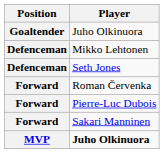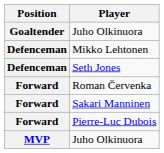(114, 103) Pierre-Luc Dubois -> (111, 103) Sakari Manninen
(111, 121) Sakari Manninen -> (114, 121) Pierre-Luc Dubois
(111, 139) bold -> (107, 139) normal
